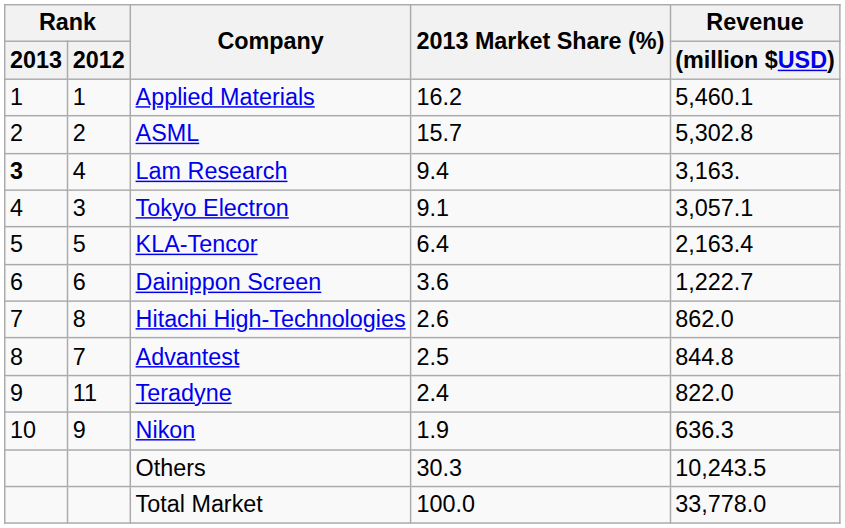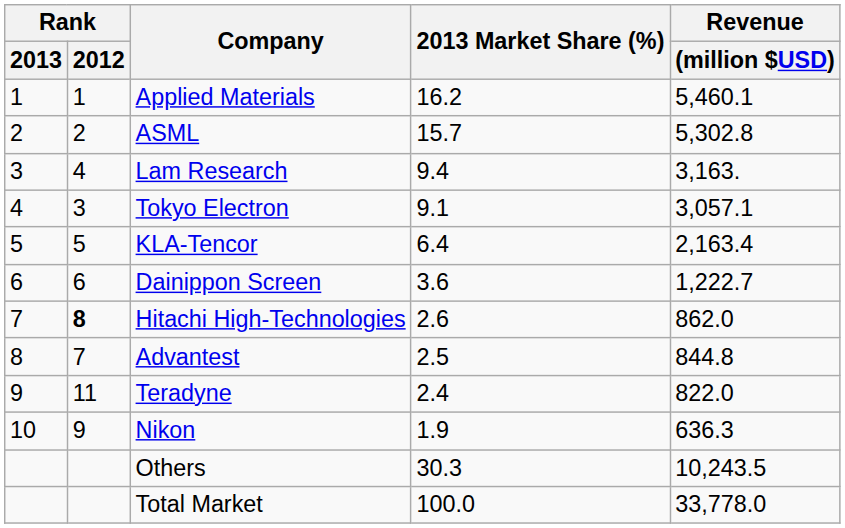(17, 171) bold -> (17, 171) normal
(79, 319) normal -> (79, 319) bold
